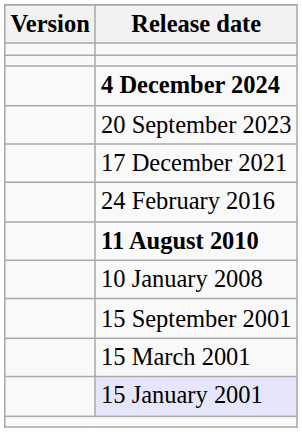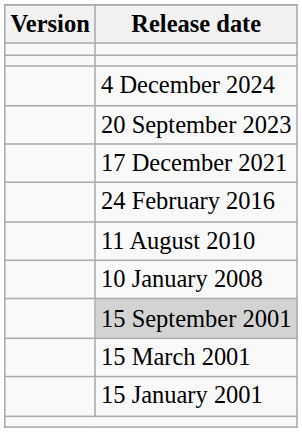(191, 85) bold -> (188, 85) normal
(180, 240) bold -> (178, 240) normal
(196, 318) no background -> (196, 318) lightgrey background
(182, 395) lavender background -> (182, 395) no background
